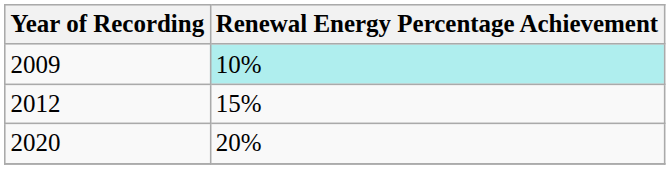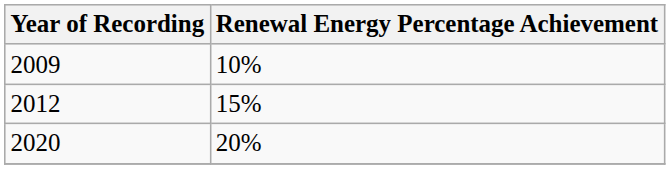(239, 63) paleturquoise background -> (239, 63) no background
